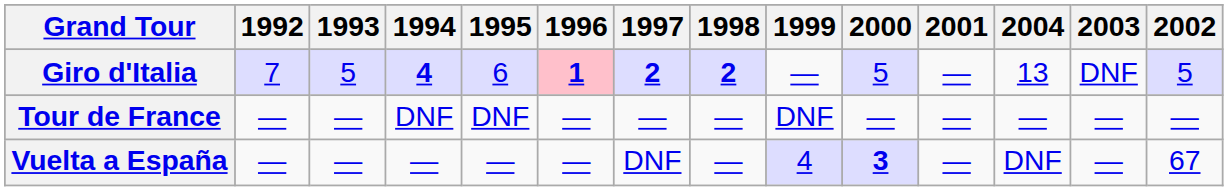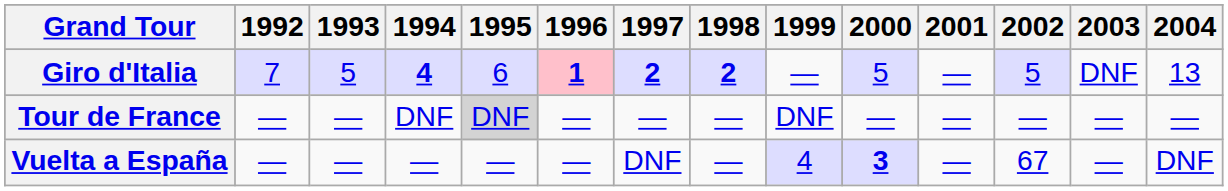columns swapped: (1185, 26) <-> (1033, 26)
(500, 116) no background -> (500, 116) lightgrey background
